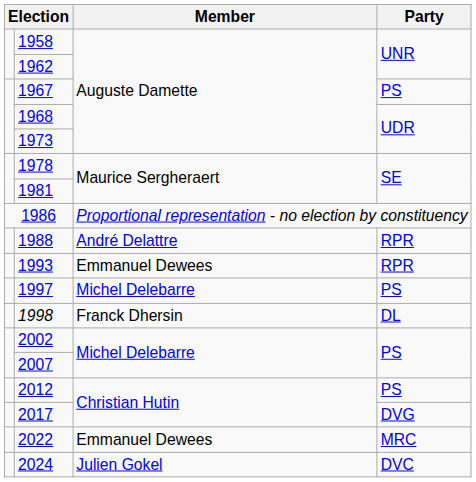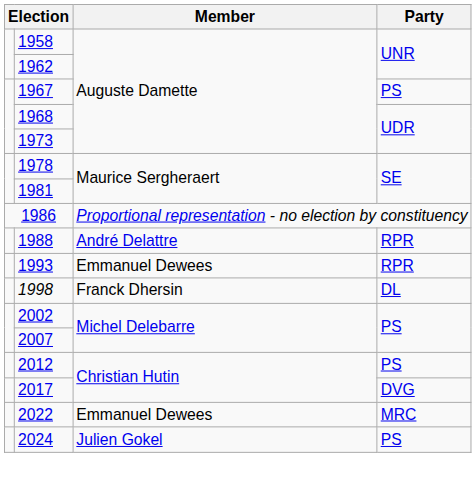- row: (36, 290)
(397, 464) DVC -> (391, 439) PS
